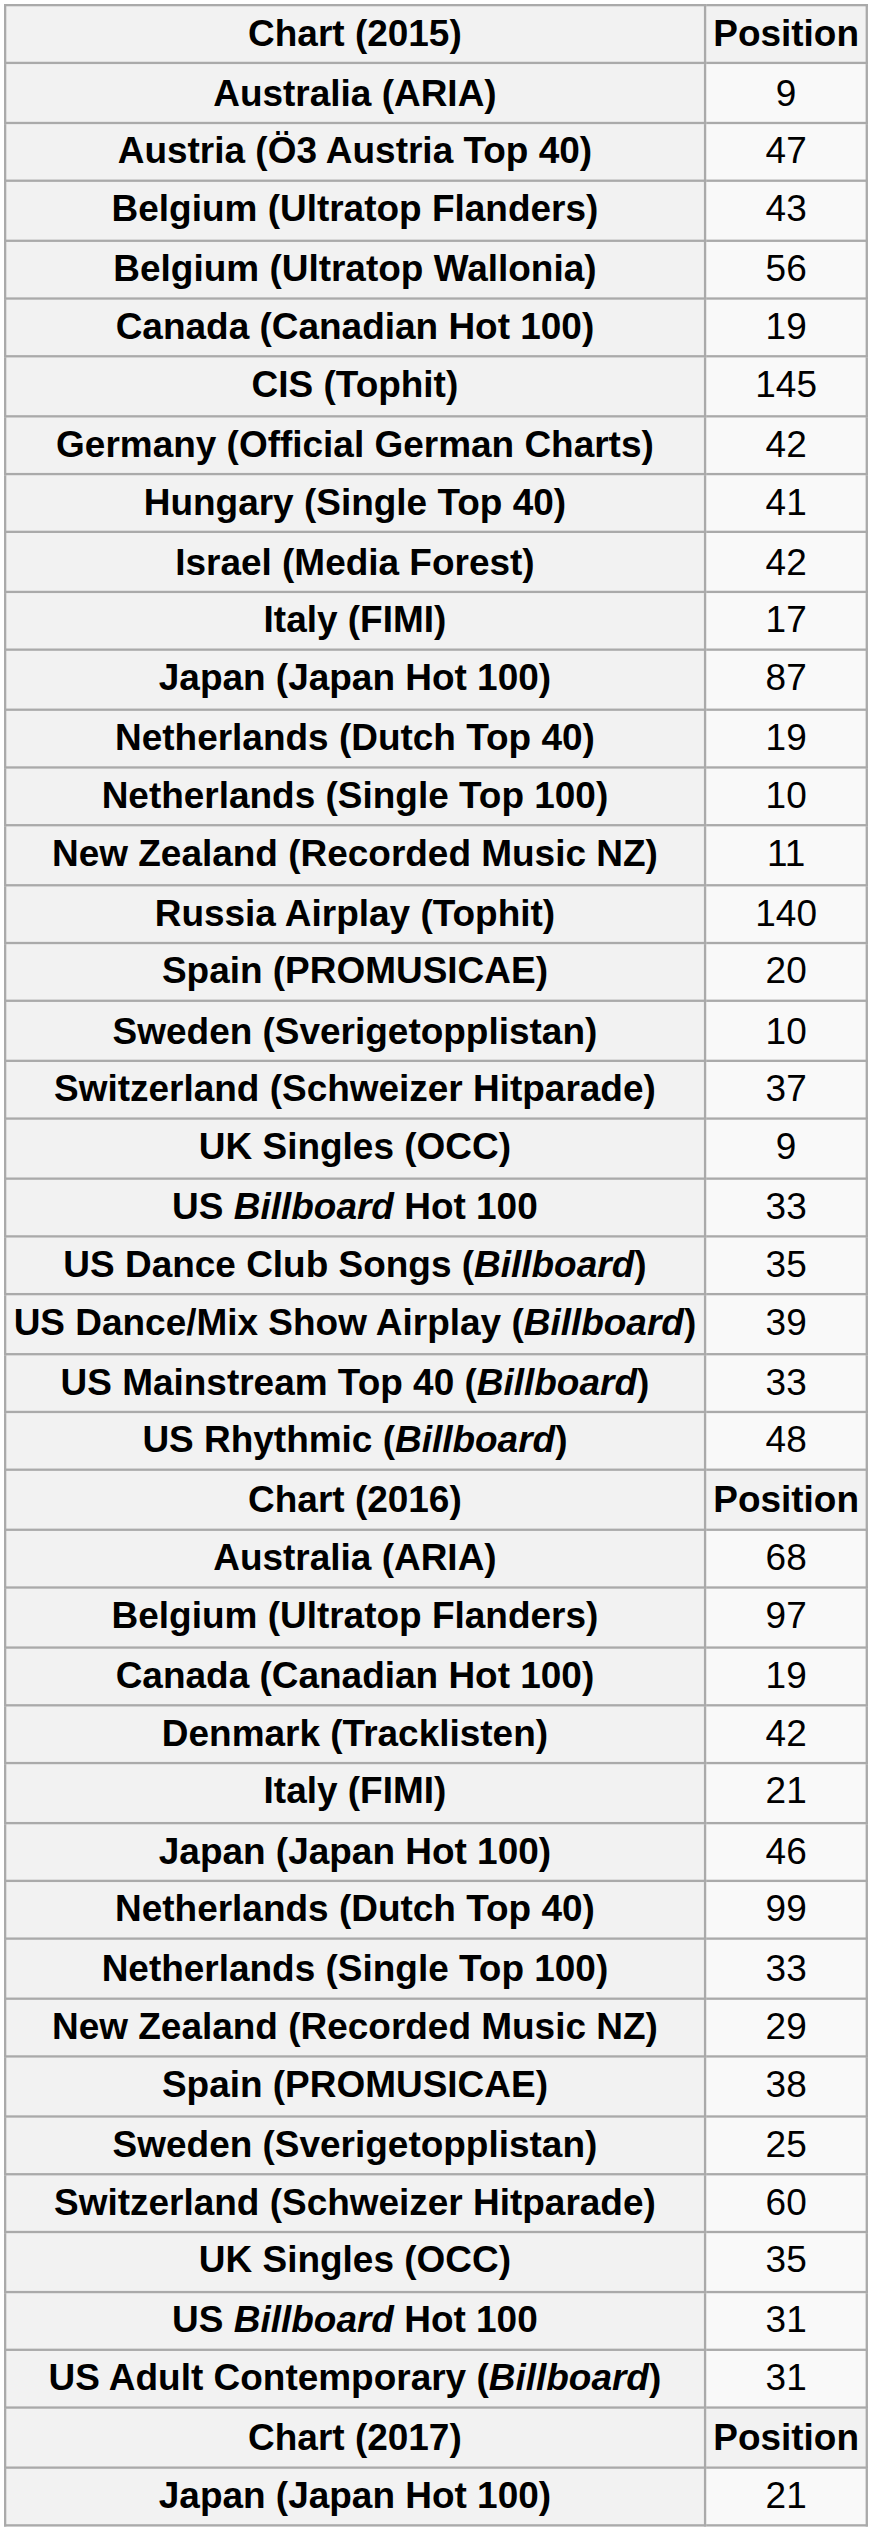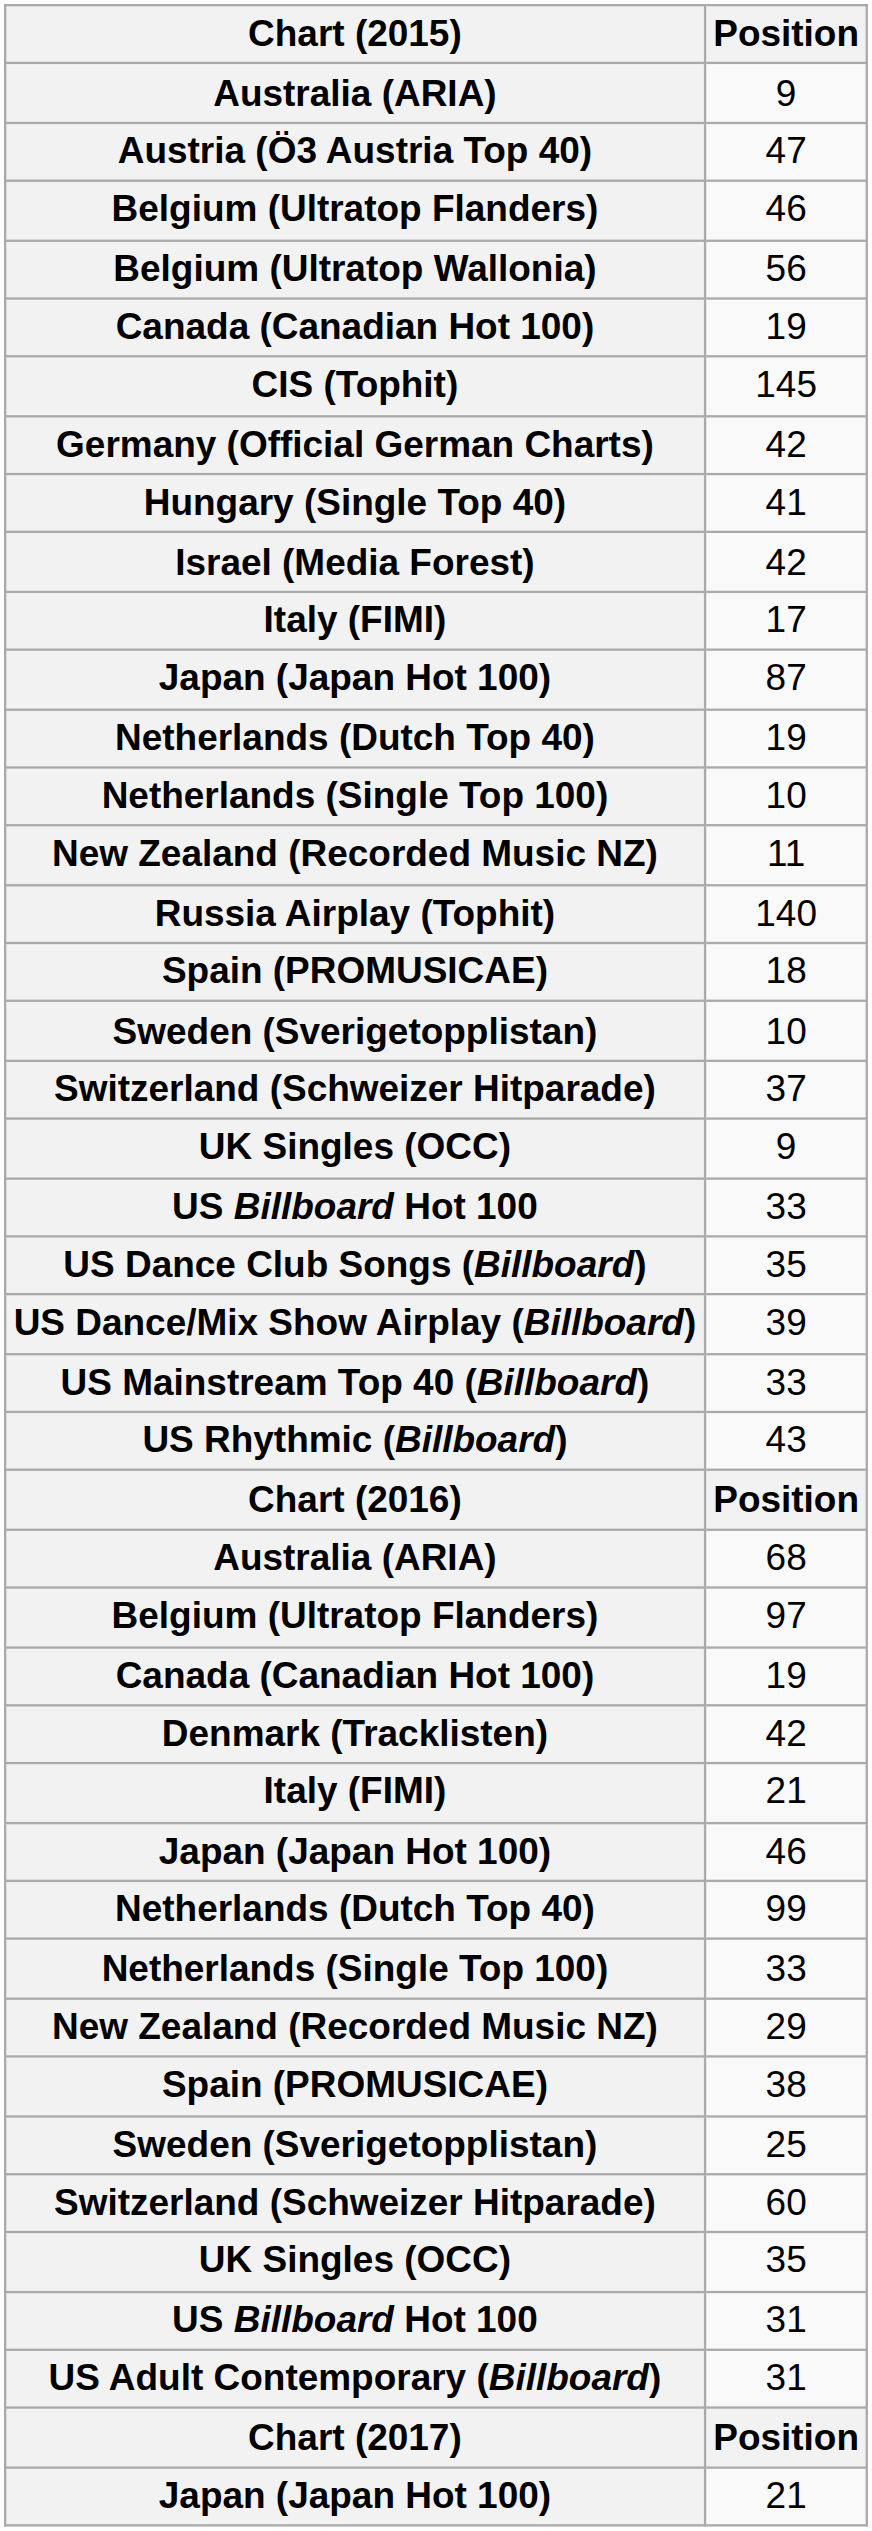(786, 209) 43 -> (786, 209) 46
(786, 971) 20 -> (786, 971) 18
(786, 1440) 48 -> (786, 1440) 43
